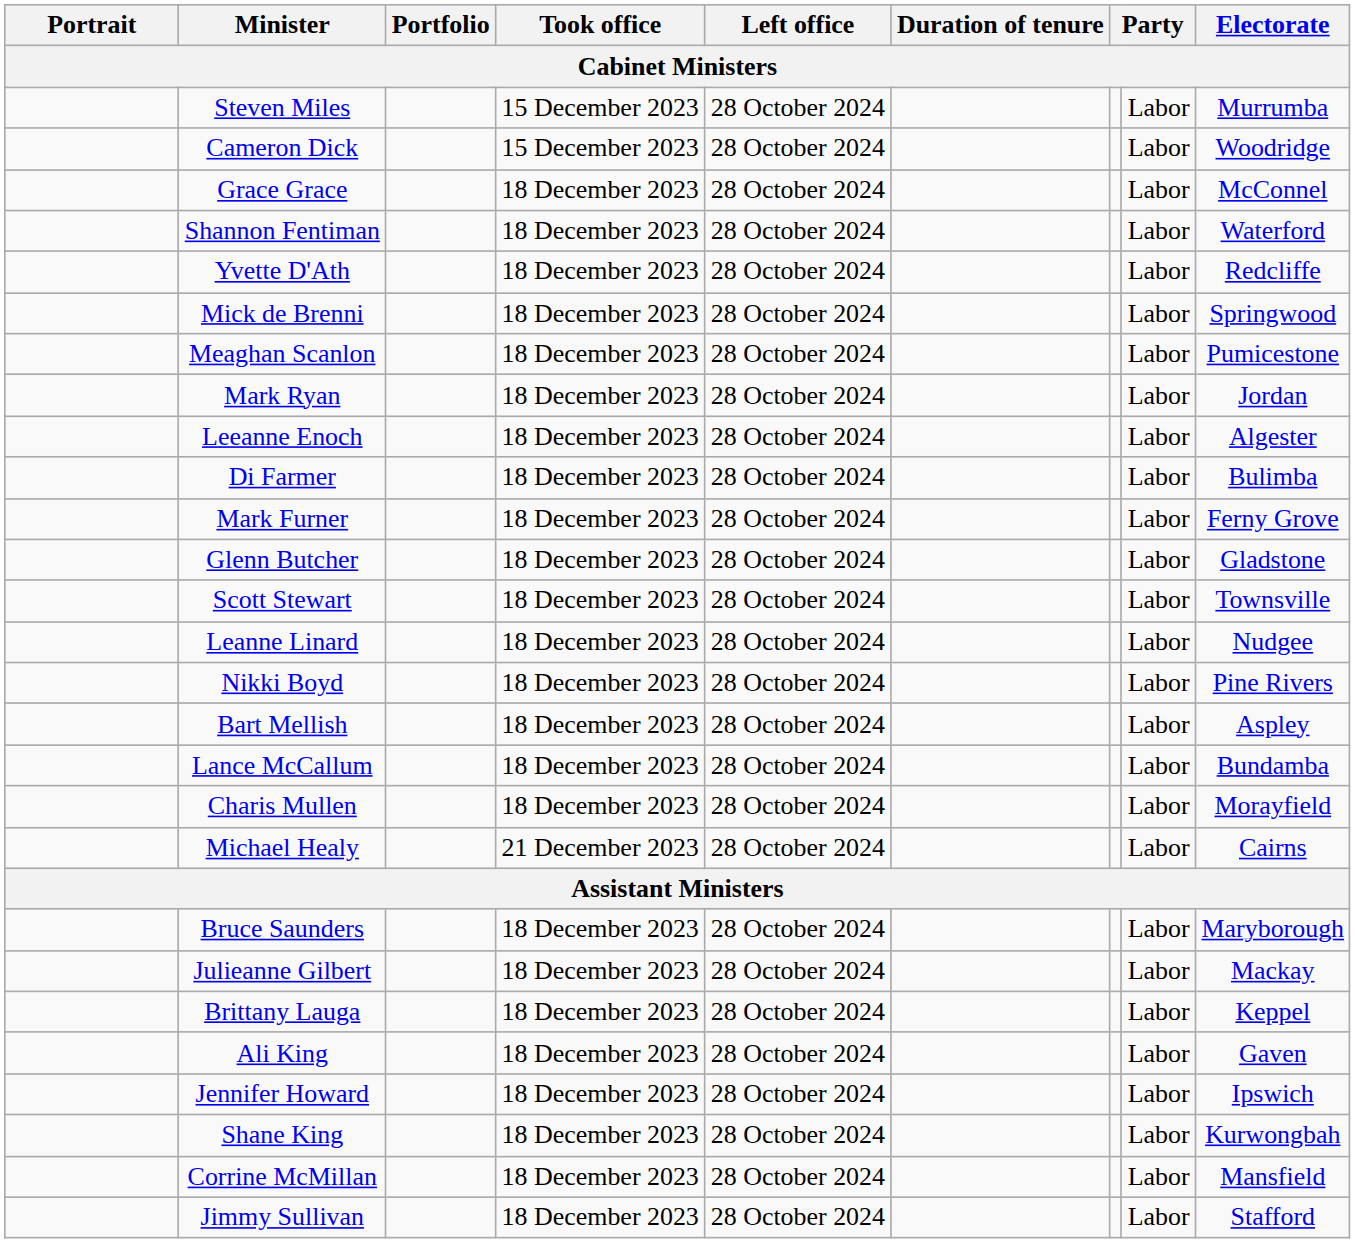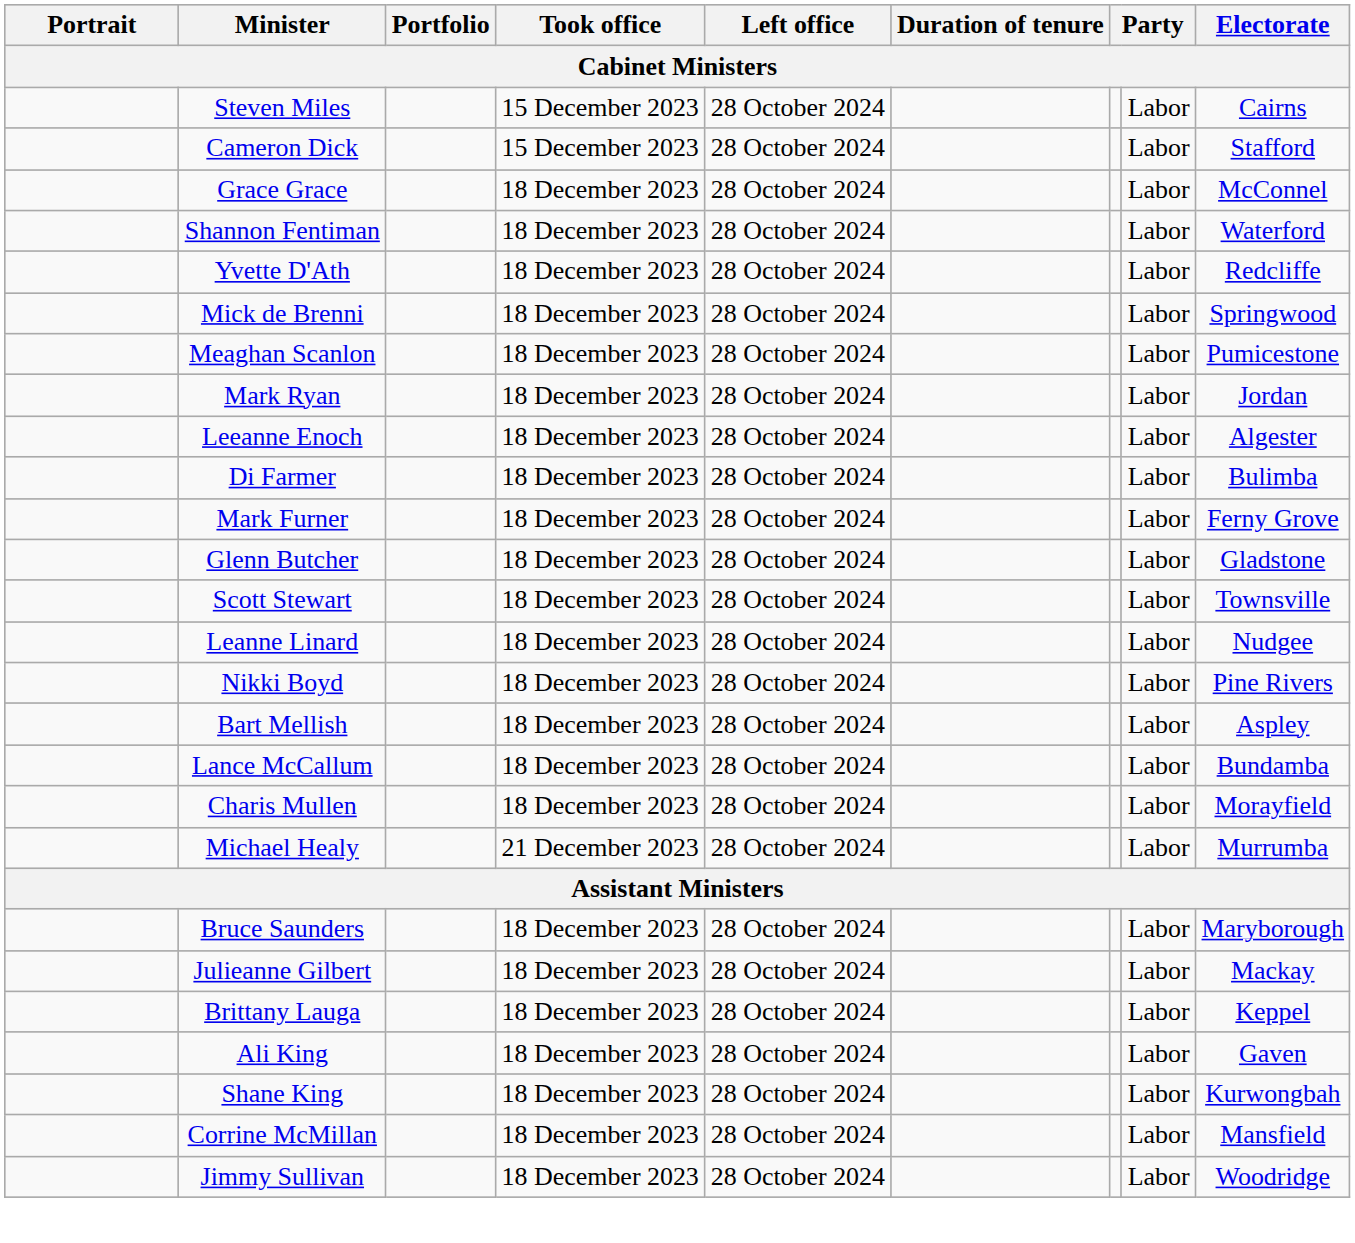(1273, 107) Murrumba -> (1273, 107) Cairns
(1273, 148) Woodridge -> (1273, 148) Stafford
(1273, 847) Cairns -> (1273, 847) Murrumba
- row: (282, 1093)
(1273, 1217) Stafford -> (1273, 1176) Woodridge
